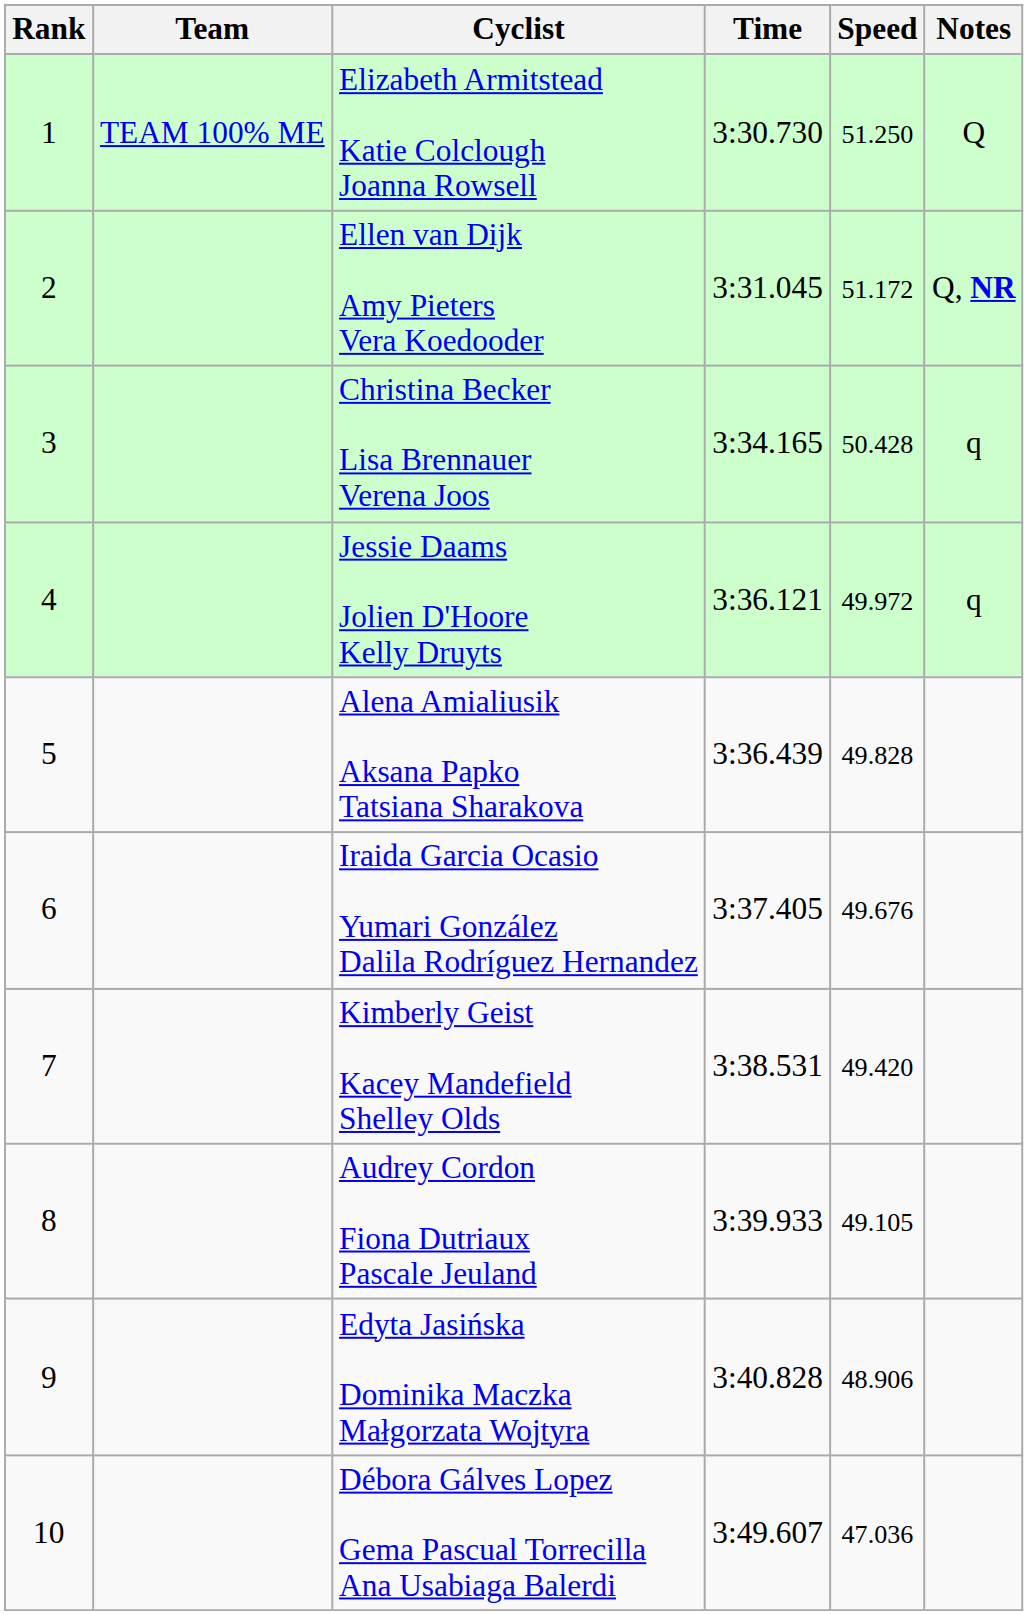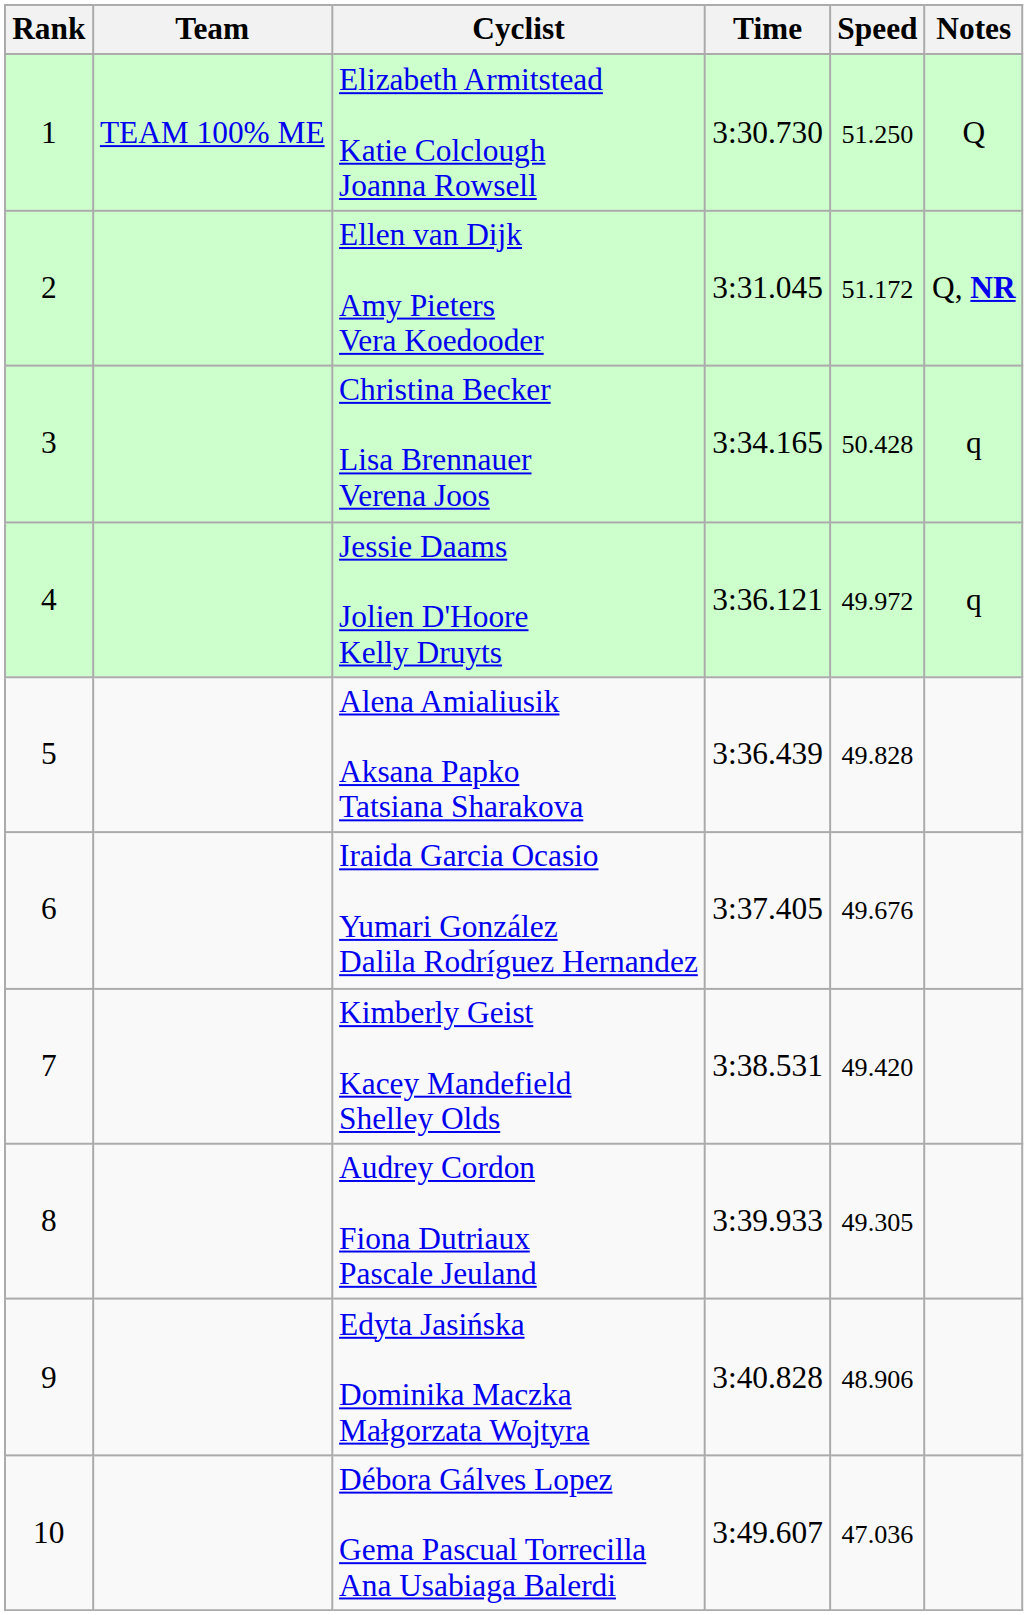(877, 1223) 49.105 -> (877, 1223) 49.305
